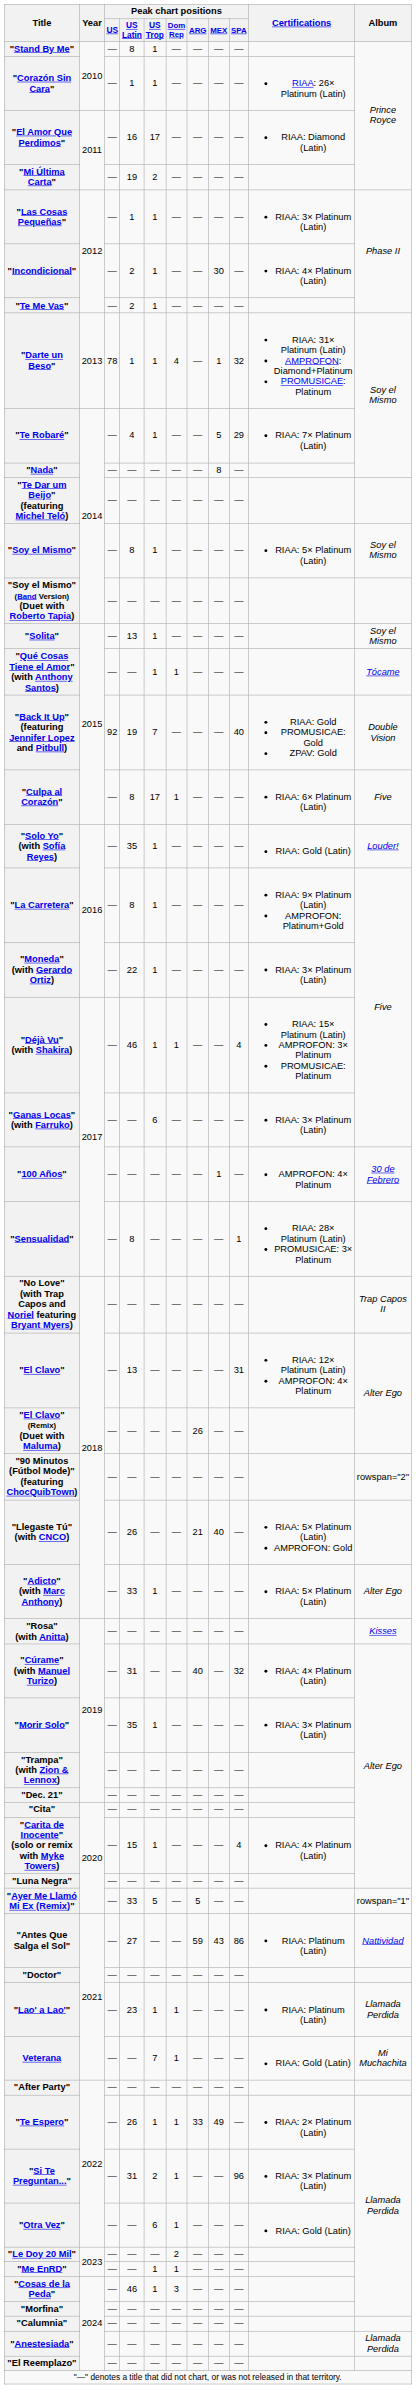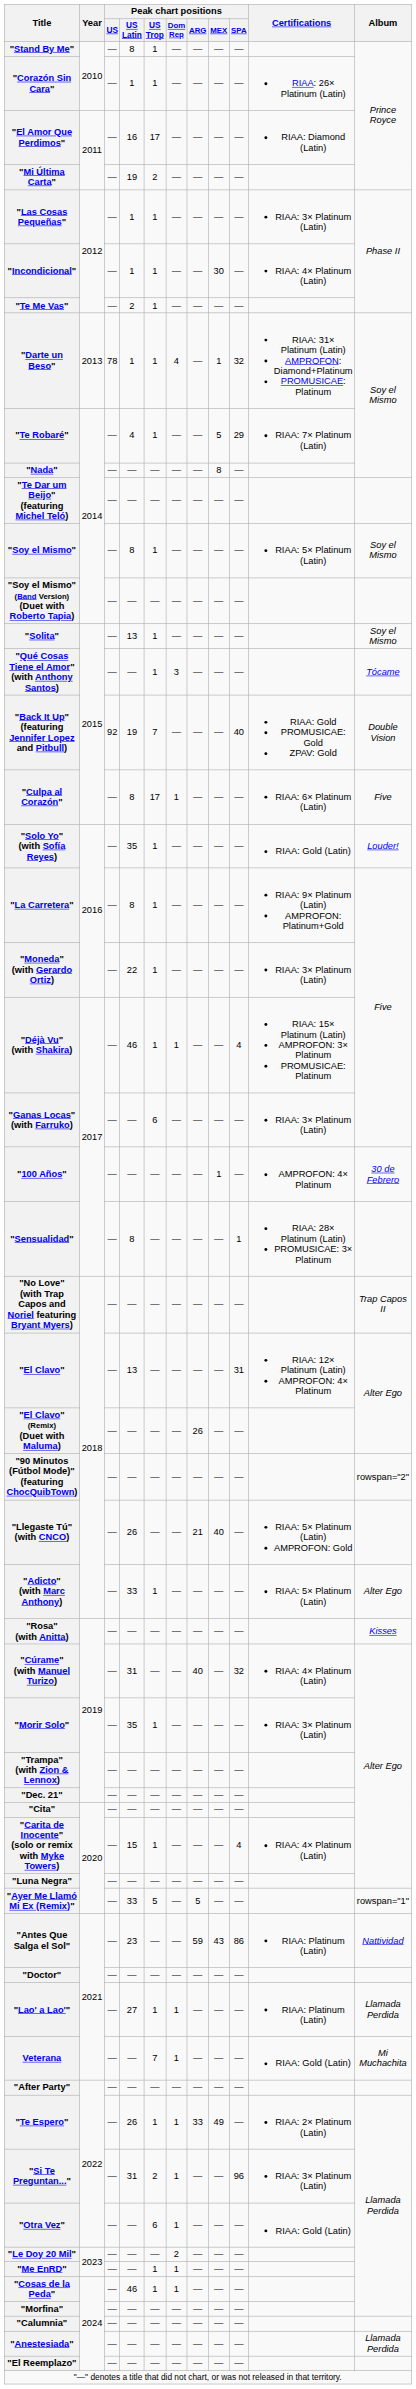(132, 271) 2 -> (132, 271) 1
(176, 672) 1 -> (176, 672) 3
(132, 1940) 27 -> (132, 1940) 23
(132, 2009) 23 -> (132, 2009) 27
(176, 2289) 3 -> (176, 2289) 1
